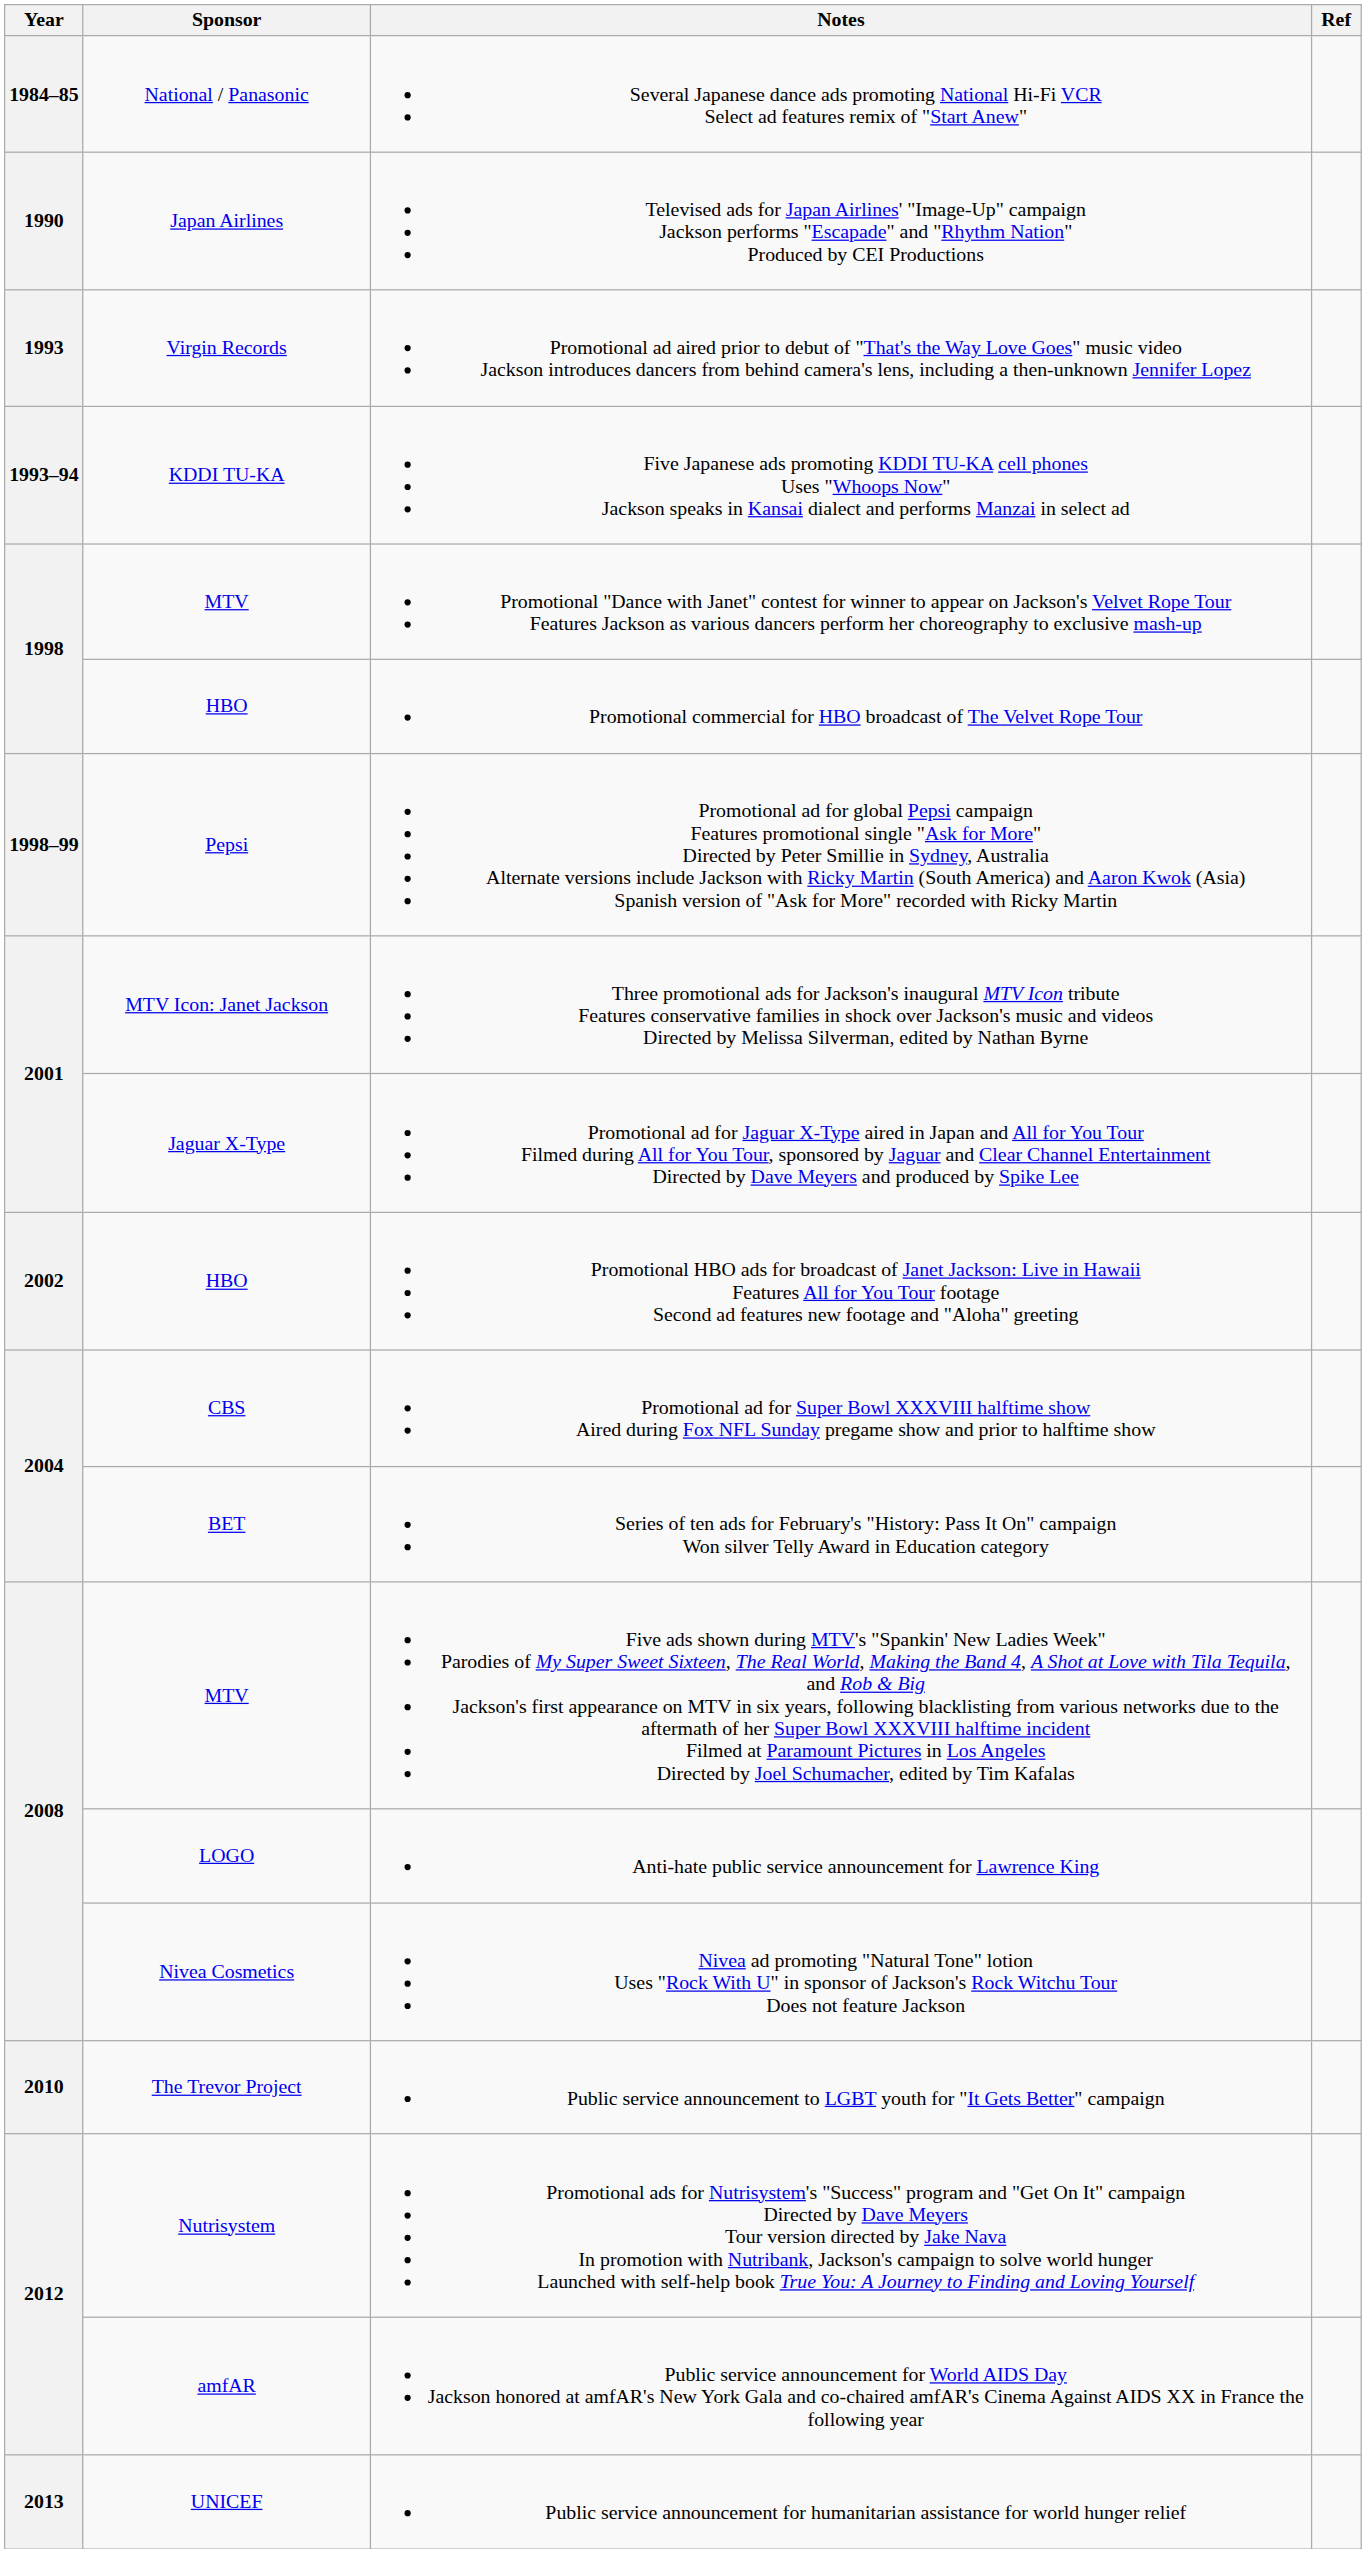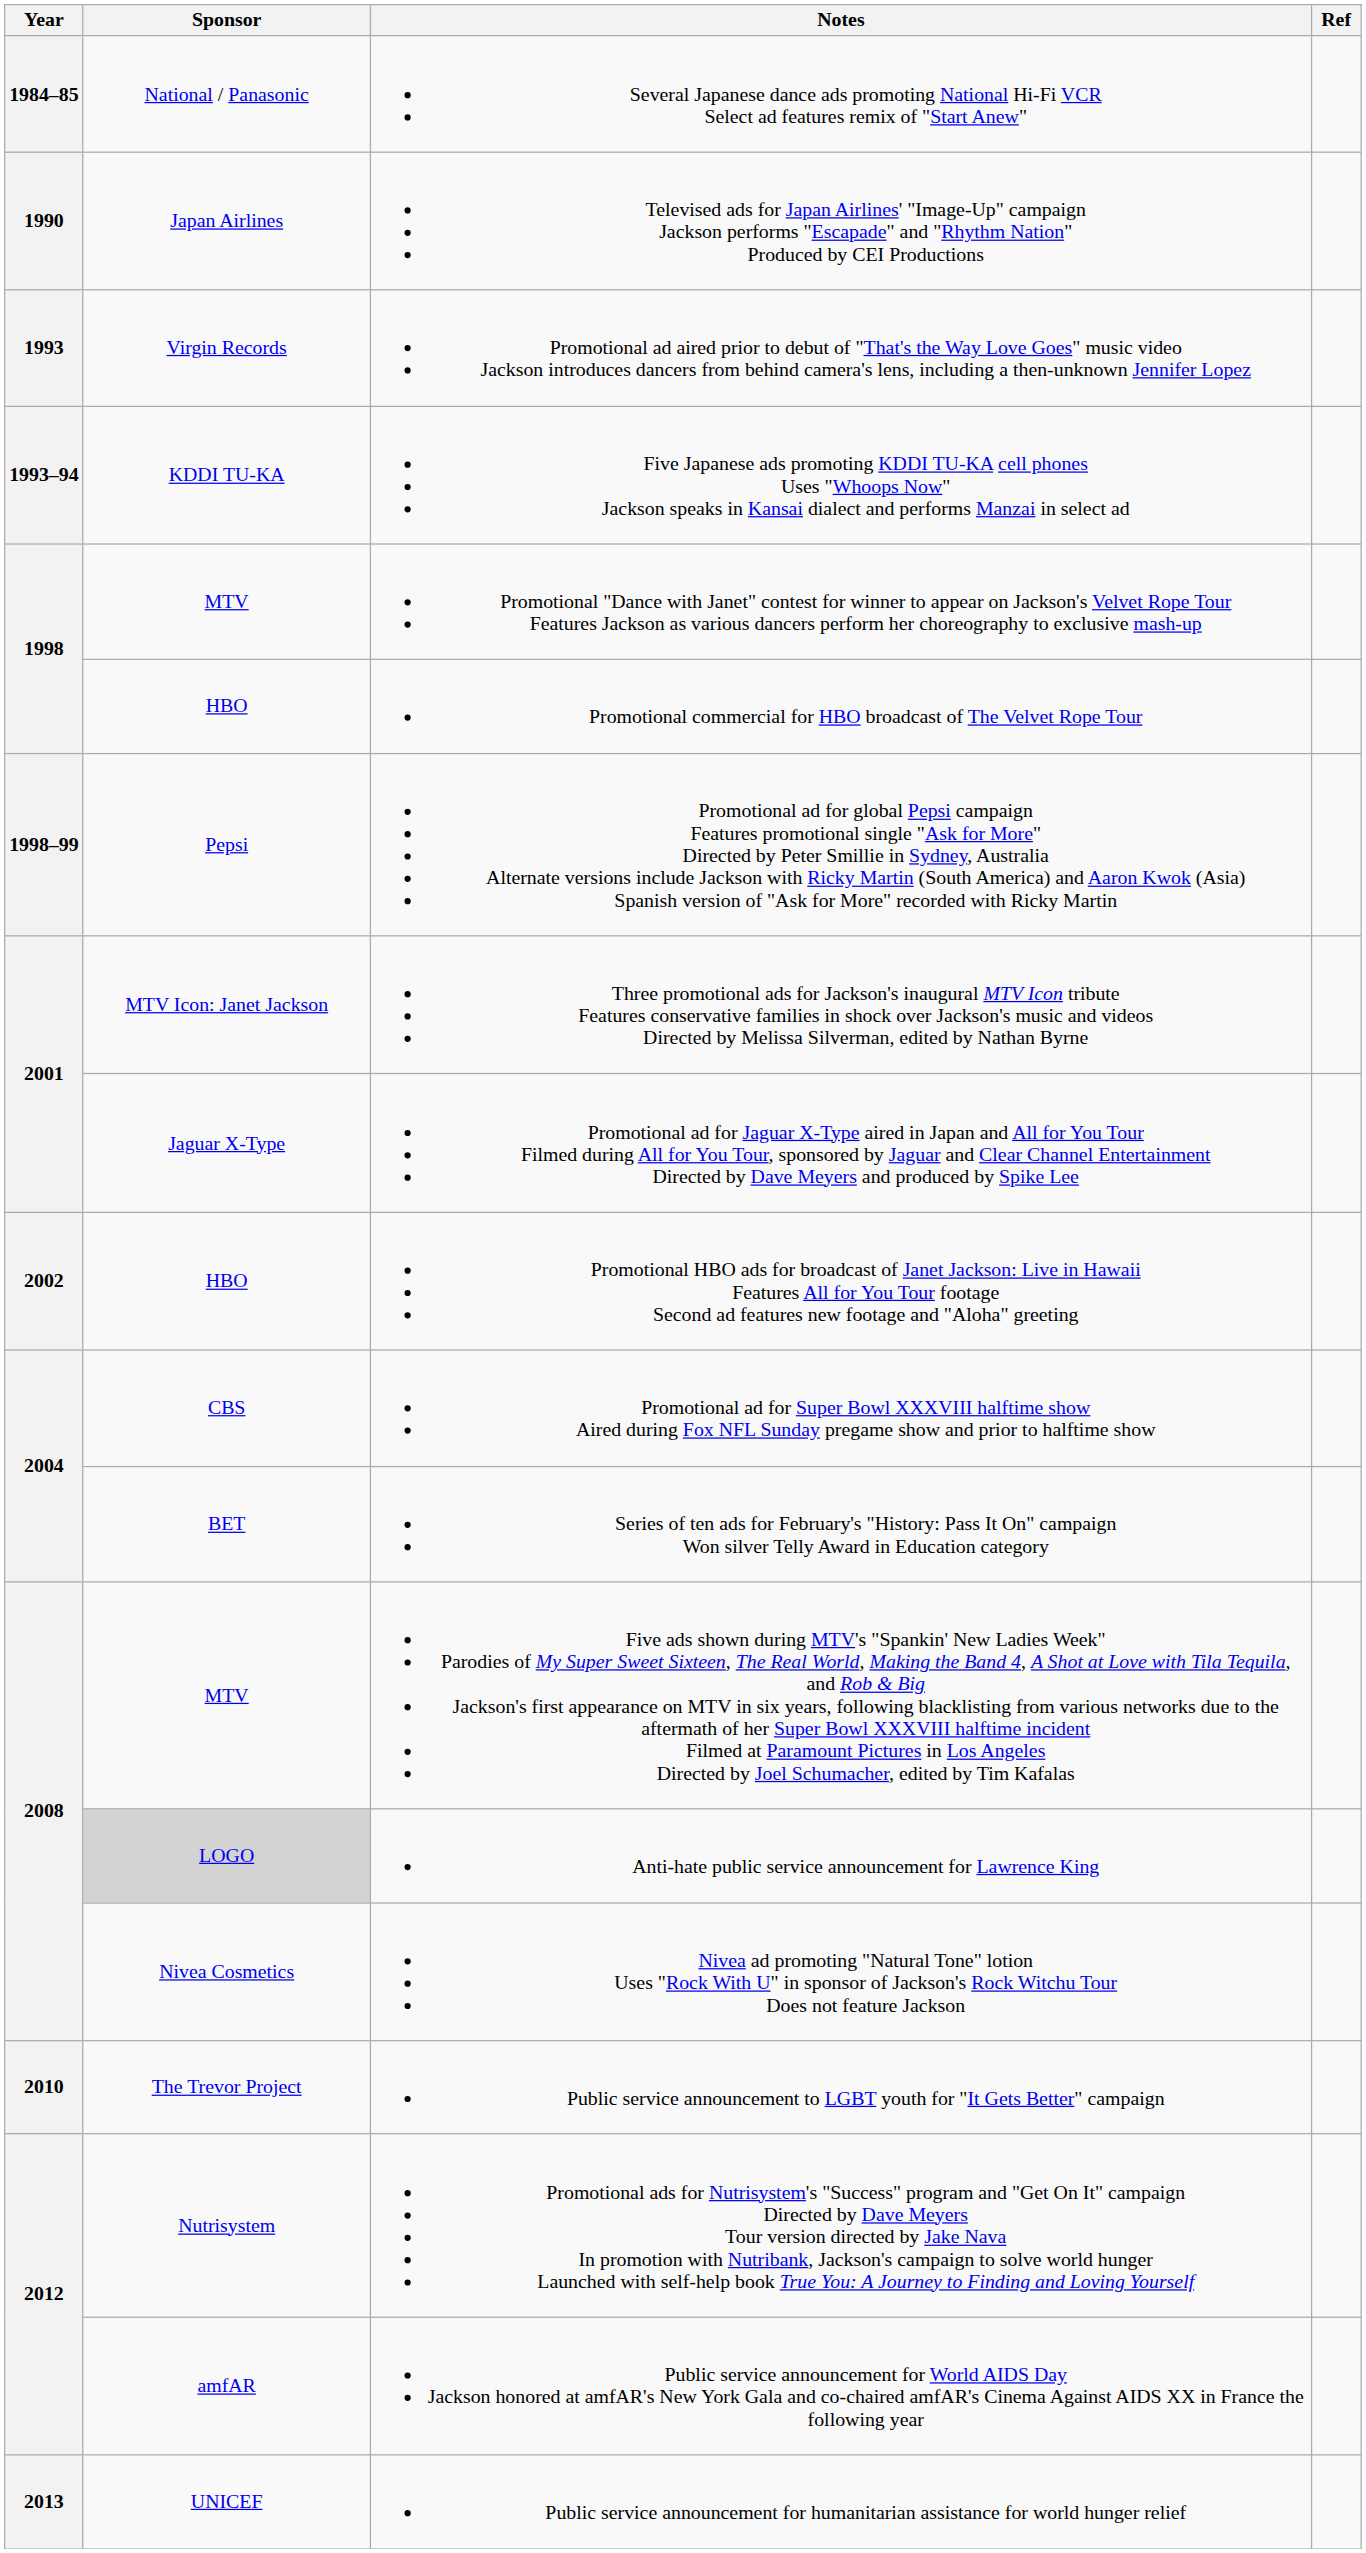(227, 1855) no background -> (227, 1855) lightgrey background
